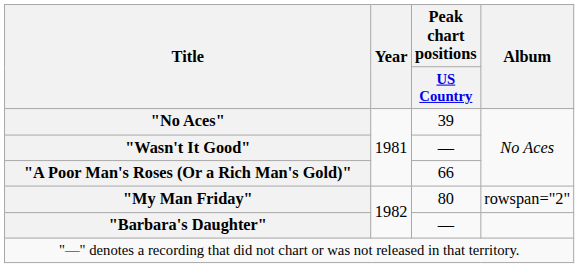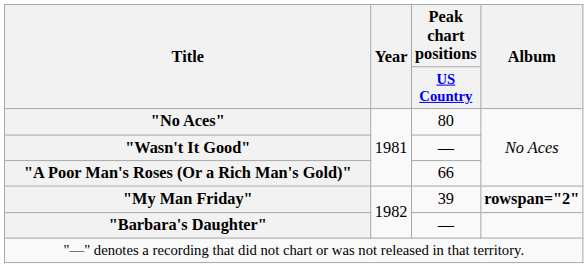(446, 121) 39 -> (446, 121) 80
(446, 199) 80 -> (446, 199) 39
(527, 199) normal -> (532, 199) bold
